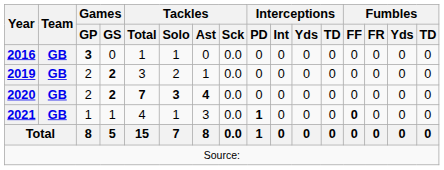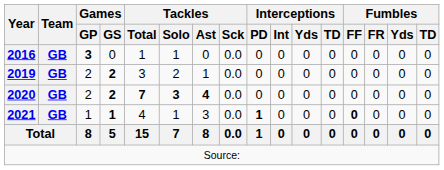(112, 114) normal -> (112, 114) bold
